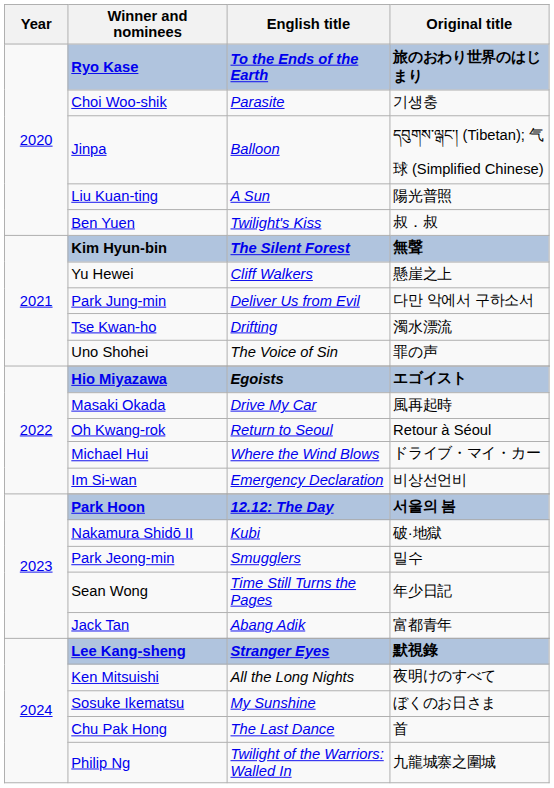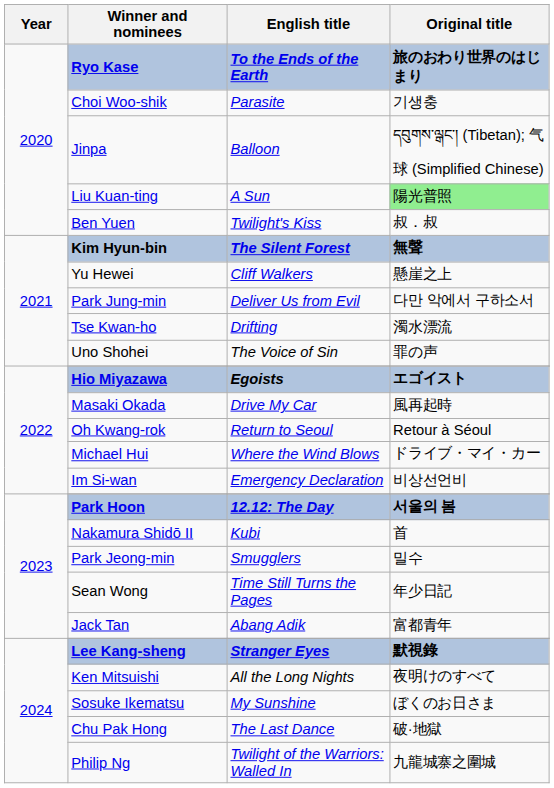(423, 196) no background -> (423, 196) lightgreen background
(418, 532) 破·地獄 -> (400, 532) 首
(400, 729) 首 -> (418, 729) 破·地獄
